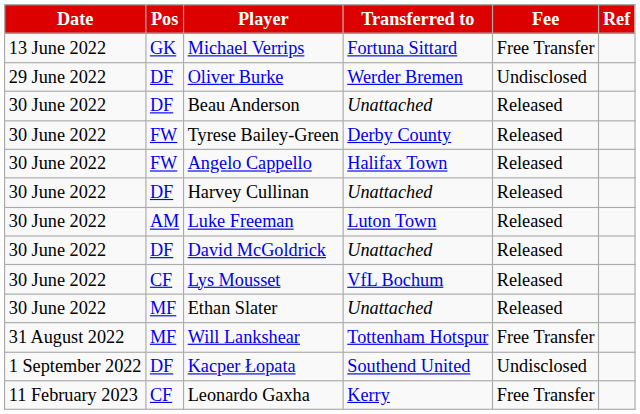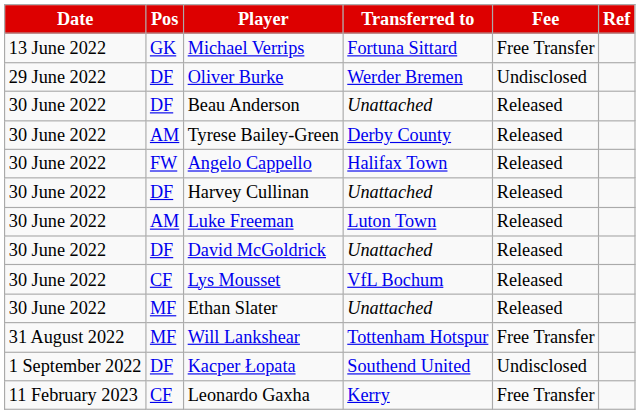(164, 134) FW -> (165, 134) AM
